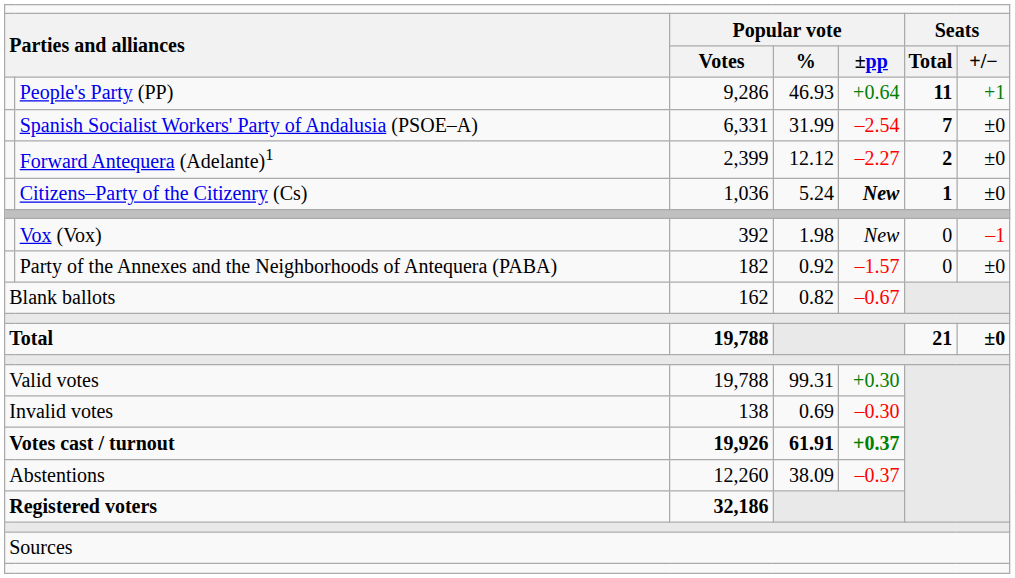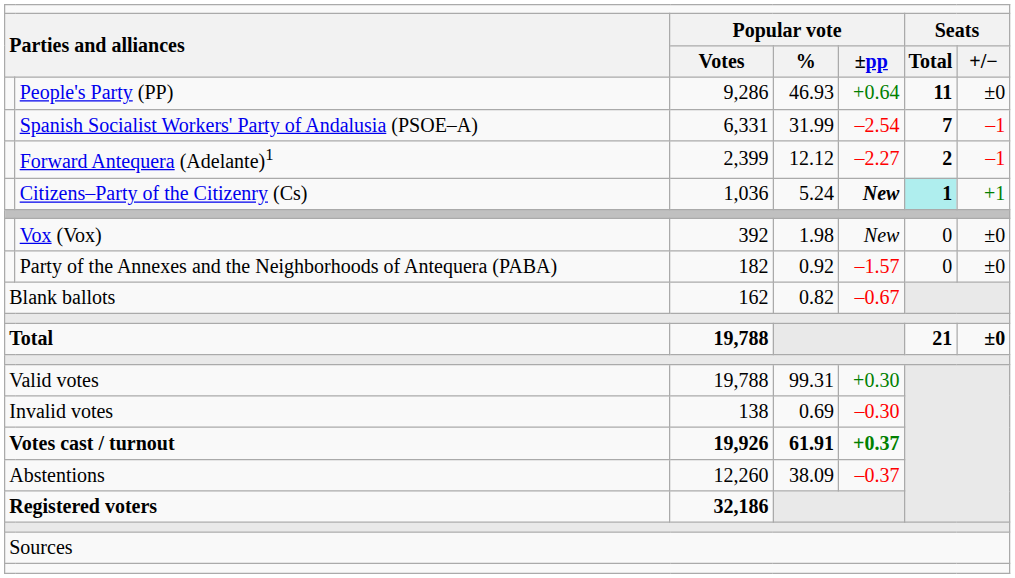(995, 93) +1 -> (995, 93) ±0
(995, 124) ±0 -> (995, 124) –1
(995, 159) ±0 -> (995, 159) –1
(947, 193) no background -> (947, 193) paleturquoise background
(995, 193) ±0 -> (995, 193) +1
(995, 234) –1 -> (995, 234) ±0
